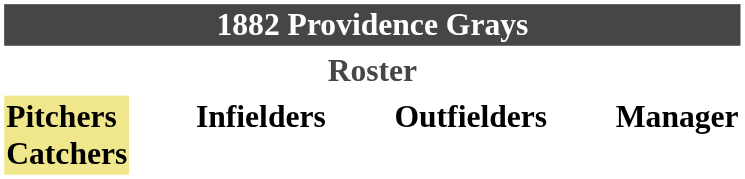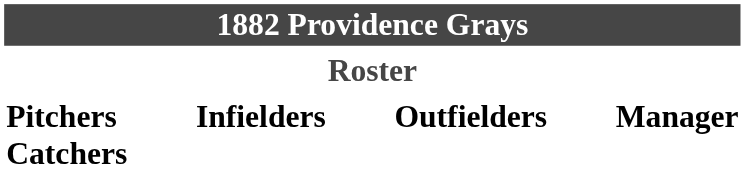(67, 134) khaki background -> (67, 134) no background
